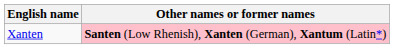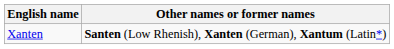(235, 33) pink background -> (235, 33) no background
